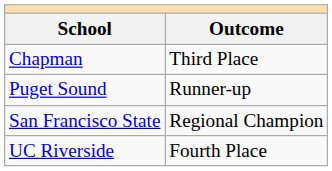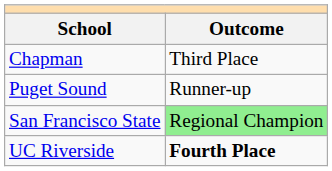(246, 120) no background -> (246, 120) lightgreen background
(218, 150) normal -> (222, 150) bold
